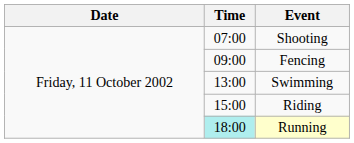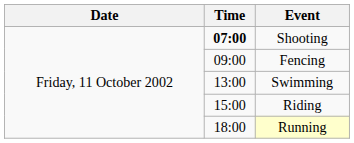(230, 37) normal -> (230, 37) bold
(230, 127) paleturquoise background -> (230, 127) no background
